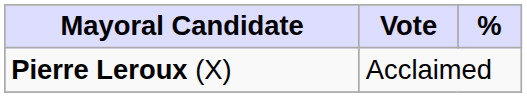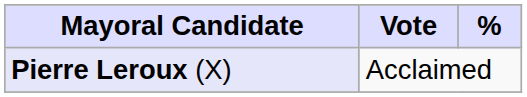(121, 69) no background -> (121, 69) lavender background
